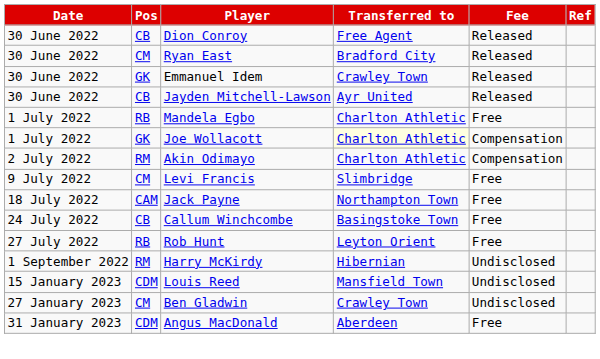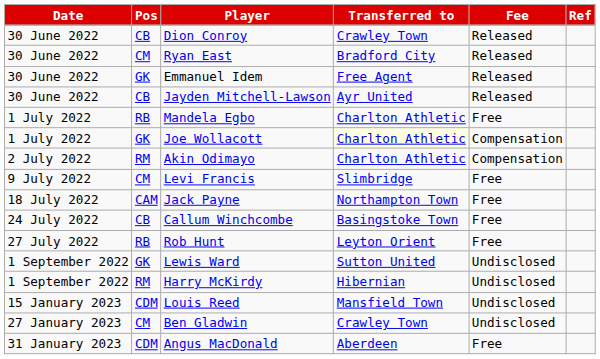(375, 35) Free Agent -> (382, 35) Crawley Town
(382, 76) Crawley Town -> (375, 76) Free Agent
+ row: (202, 261)
